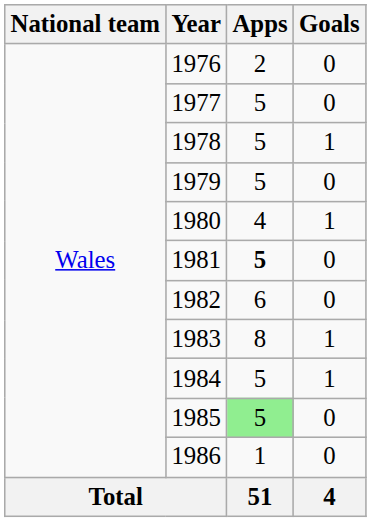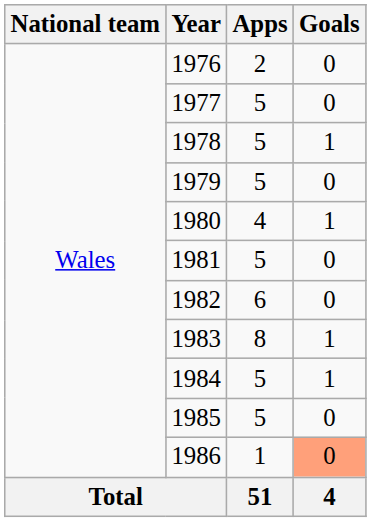(260, 260) bold -> (260, 260) normal
(260, 417) lightgreen background -> (260, 417) no background
(329, 456) no background -> (329, 456) lightsalmon background
